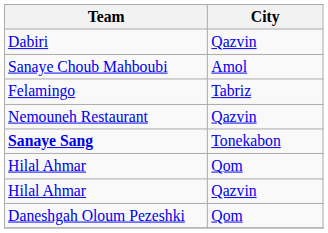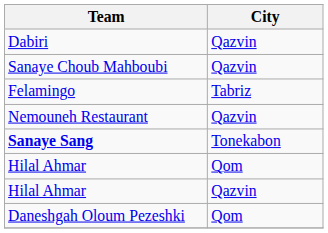(229, 66) Amol -> (234, 66) Qazvin
